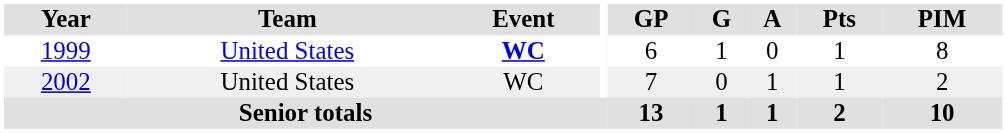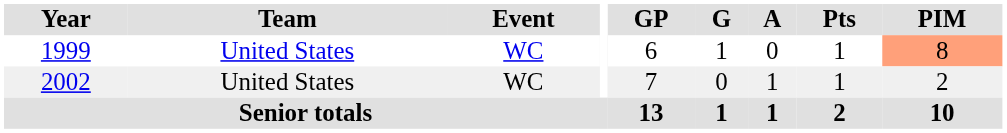(523, 50) bold -> (523, 50) normal
(942, 50) no background -> (942, 50) lightsalmon background
